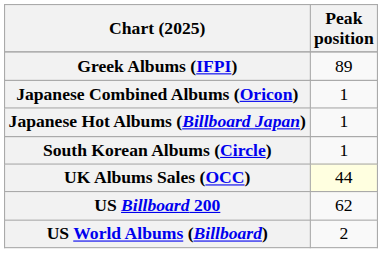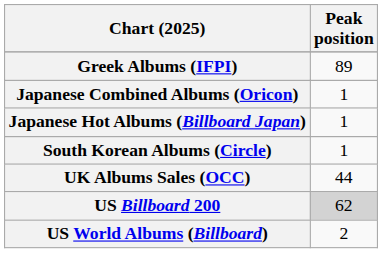(344, 177) lightyellow background -> (344, 177) no background
(344, 205) no background -> (344, 205) lightgrey background
